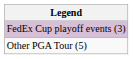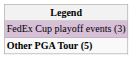(47, 46) normal -> (49, 46) bold
